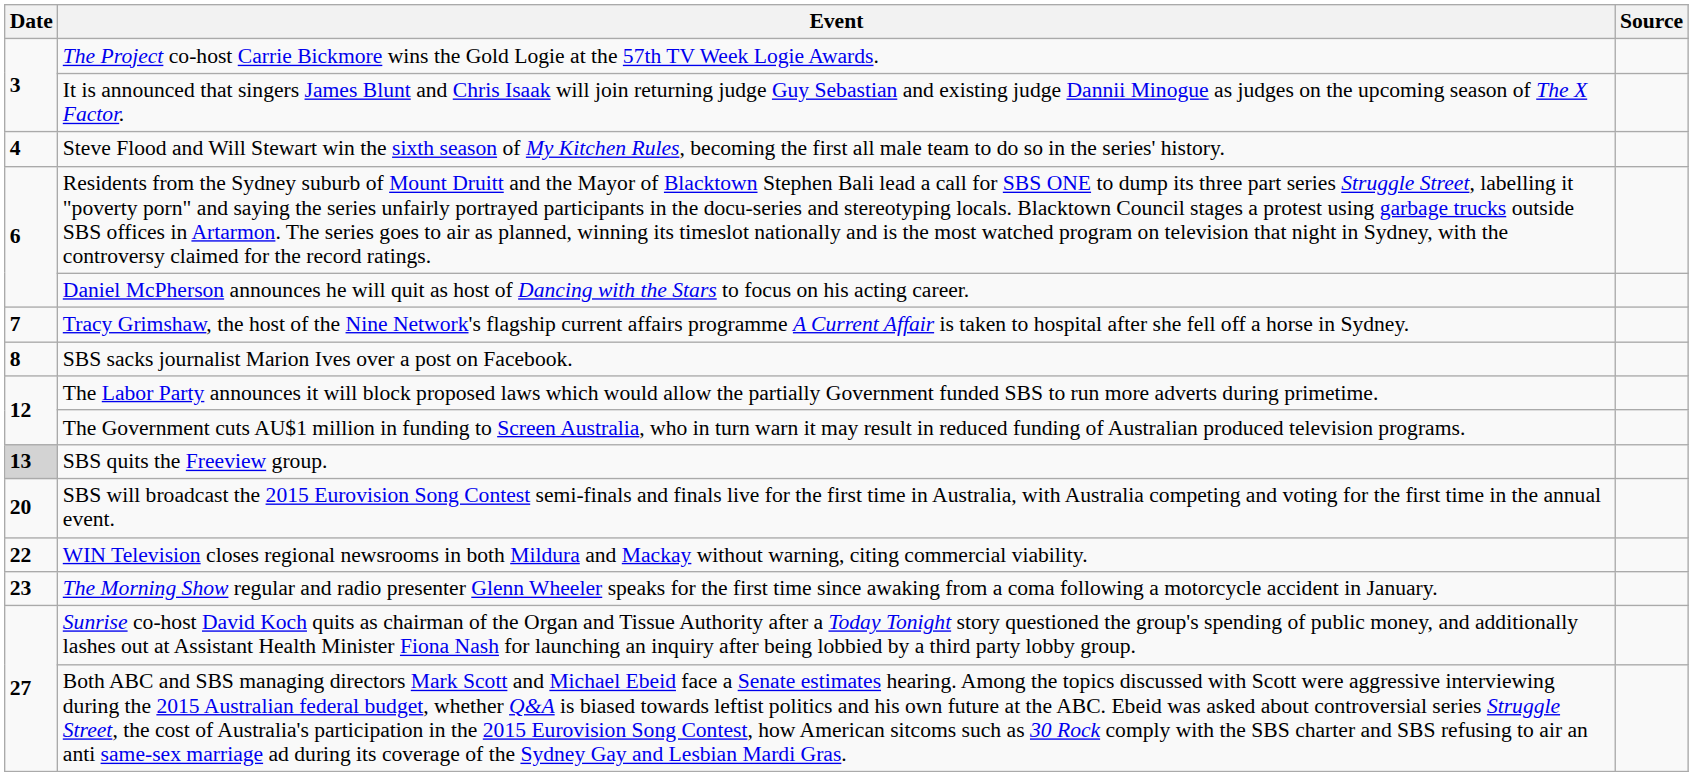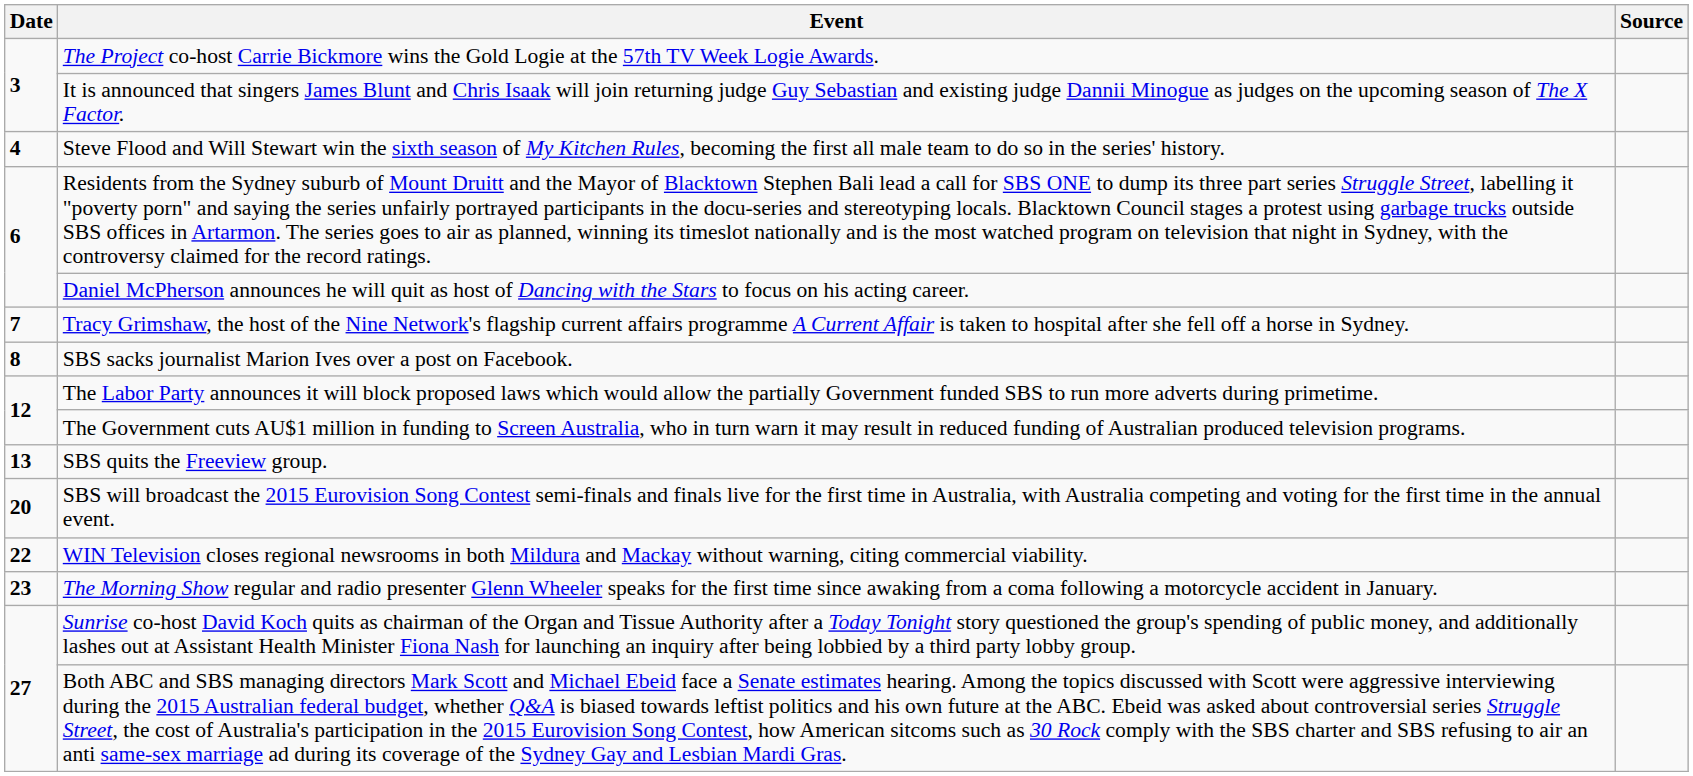(20, 461) lightgrey background -> (20, 461) no background
